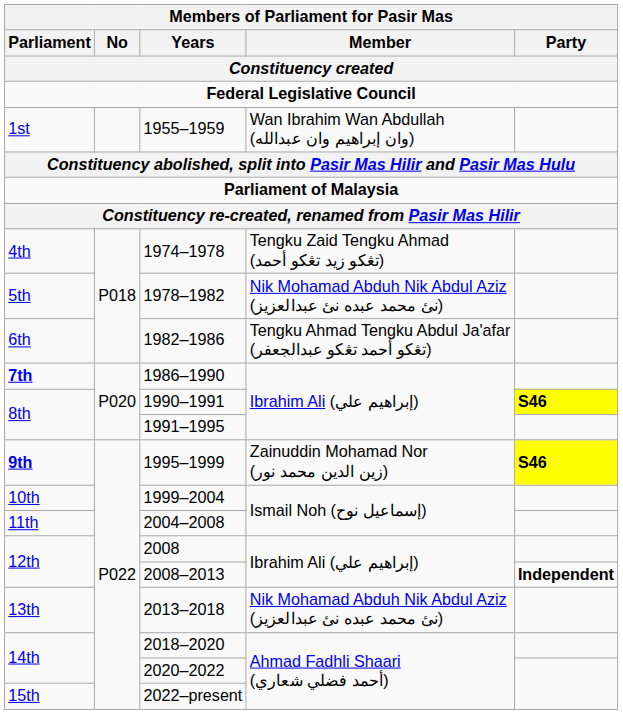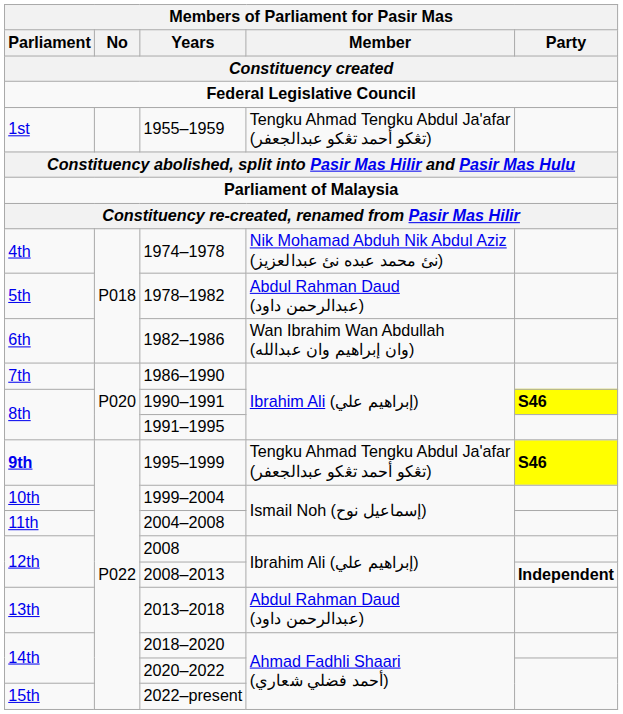(347, 129) Wan Ibrahim Wan Abdullah (وان إبراهيم وان عبدالله) -> (380, 129) Tengku Ahmad Tengku Abdul Ja'afar (تڠكو أحمد تڠكو عبدالجعفر)
(349, 251) Tengku Zaid Tengku Ahmad (تڠكو زيد تڠكو أحمد) -> (378, 251) Nik Mohamad Abduh Nik Abdul Aziz (نئ محمد عبده نئ عبدالعزيز)
(378, 295) Nik Mohamad Abduh Nik Abdul Aziz (نئ محمد عبده نئ عبدالعزيز) -> (325, 295) Abdul Rahman Daud (عبدالرحمن داود)
(380, 340) Tengku Ahmad Tengku Abdul Ja'afar (تڠكو أحمد تڠكو عبدالجعفر) -> (347, 340) Wan Ibrahim Wan Abdullah (وان إبراهيم وان عبدالله)
(20, 375) bold -> (19, 375) normal
(339, 462) Zainuddin Mohamad Nor (زين الدين محمد نور) -> (380, 462) Tengku Ahmad Tengku Abdul Ja'afar (تڠكو أحمد تڠكو عبدالجعفر)
(378, 609) Nik Mohamad Abduh Nik Abdul Aziz (نئ محمد عبده نئ عبدالعزيز) -> (325, 609) Abdul Rahman Daud (عبدالرحمن داود)
